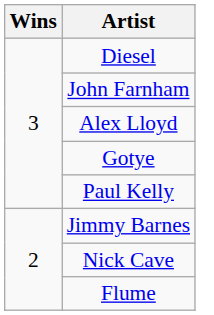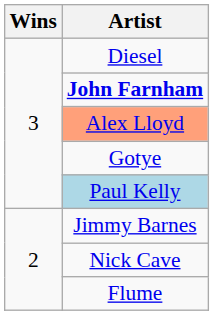(128, 89) normal -> (135, 89) bold
(128, 123) no background -> (135, 123) lightsalmon background
(128, 191) no background -> (135, 191) lightblue background
